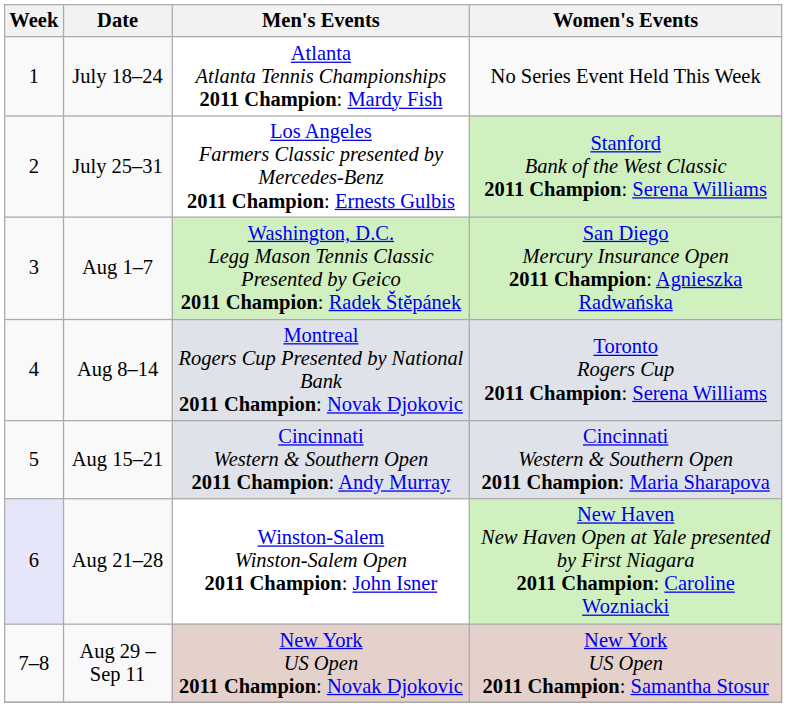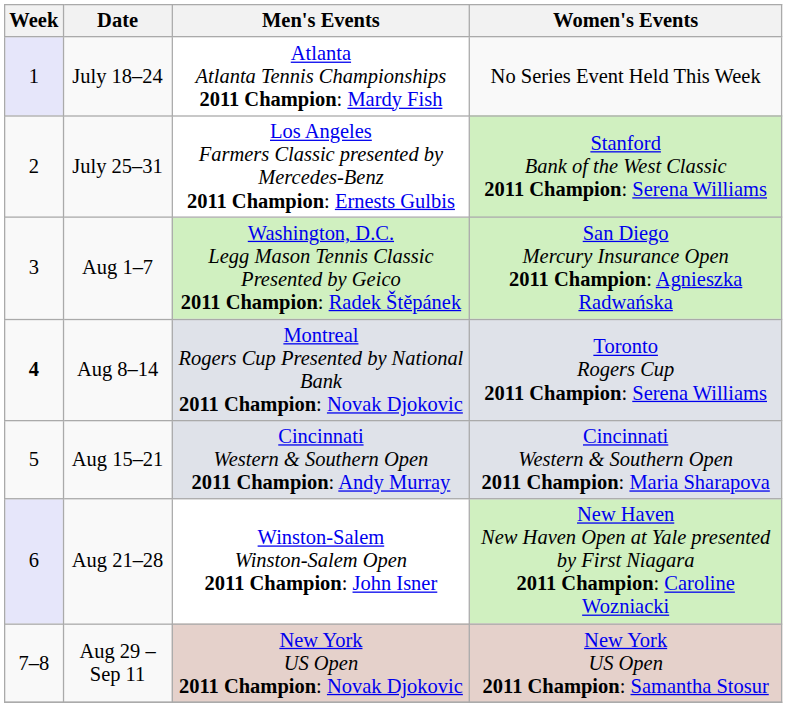(34, 76) no background -> (34, 76) lavender background
(34, 369) normal -> (34, 369) bold
